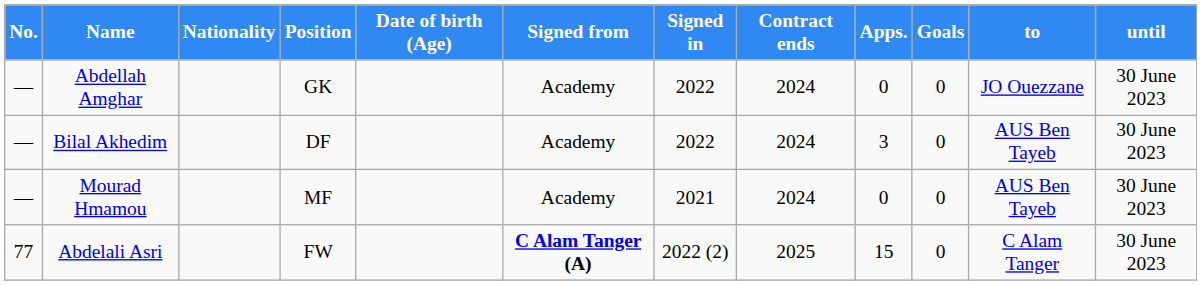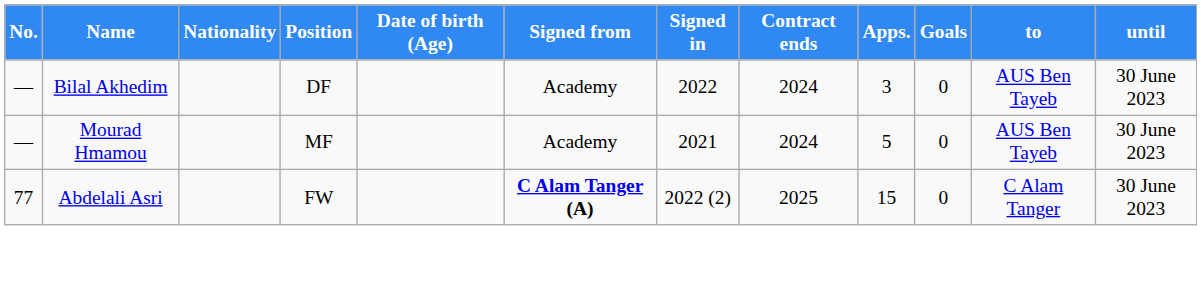- row: (110, 87)
(884, 197) 0 -> (887, 142) 5
